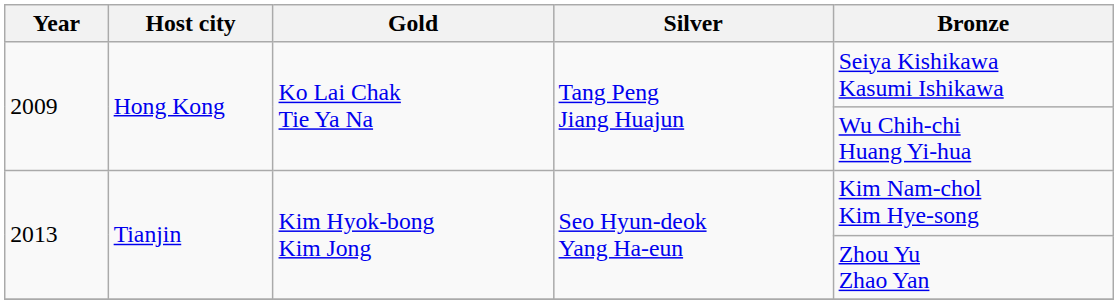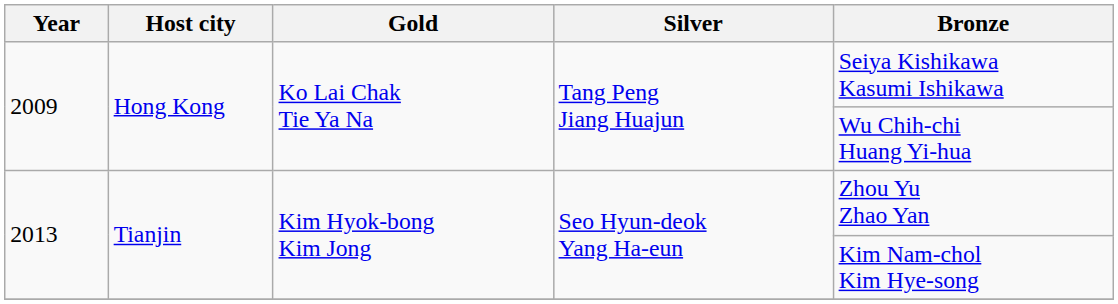(910, 202) Kim Nam-chol Kim Hye-song -> (884, 202) Zhou Yu Zhao Yan
(884, 266) Zhou Yu Zhao Yan -> (910, 266) Kim Nam-chol Kim Hye-song
